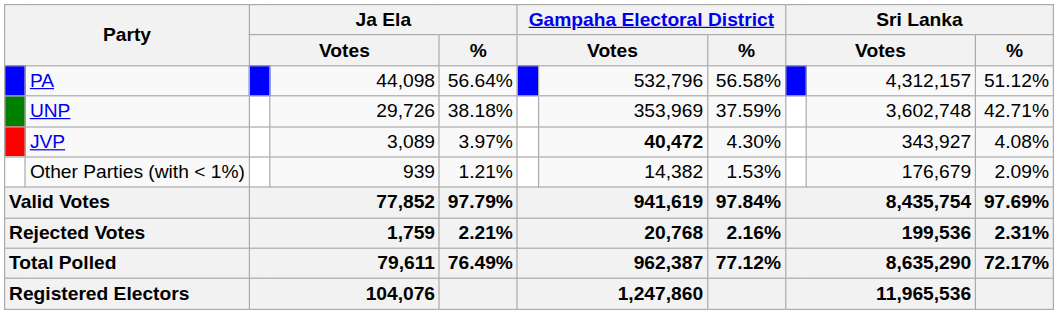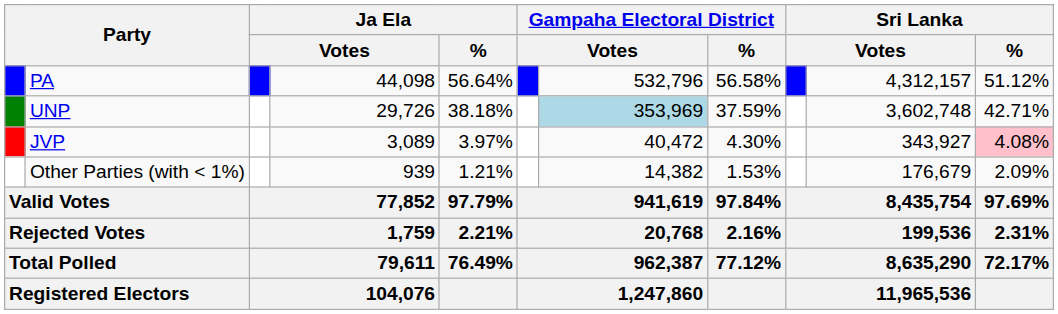(668, 111) no background -> (668, 111) lightblue background
(674, 141) bold -> (674, 141) normal
(1022, 141) no background -> (1022, 141) pink background
